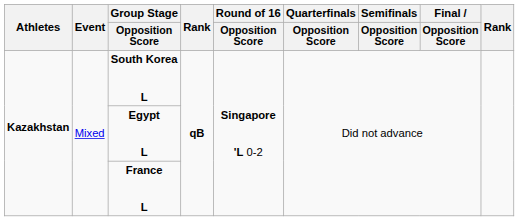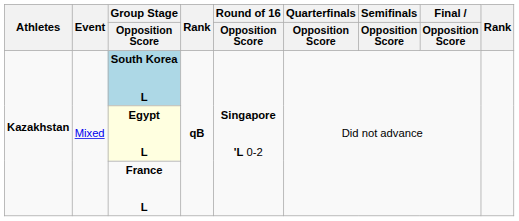(144, 79) no background -> (144, 79) lightblue background
(144, 134) no background -> (144, 134) lightyellow background
